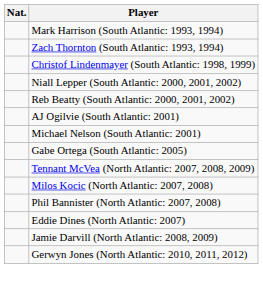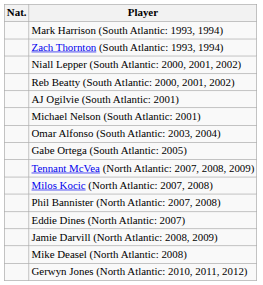- row: (143, 64)
+ row: (126, 133)
+ row: (109, 254)
